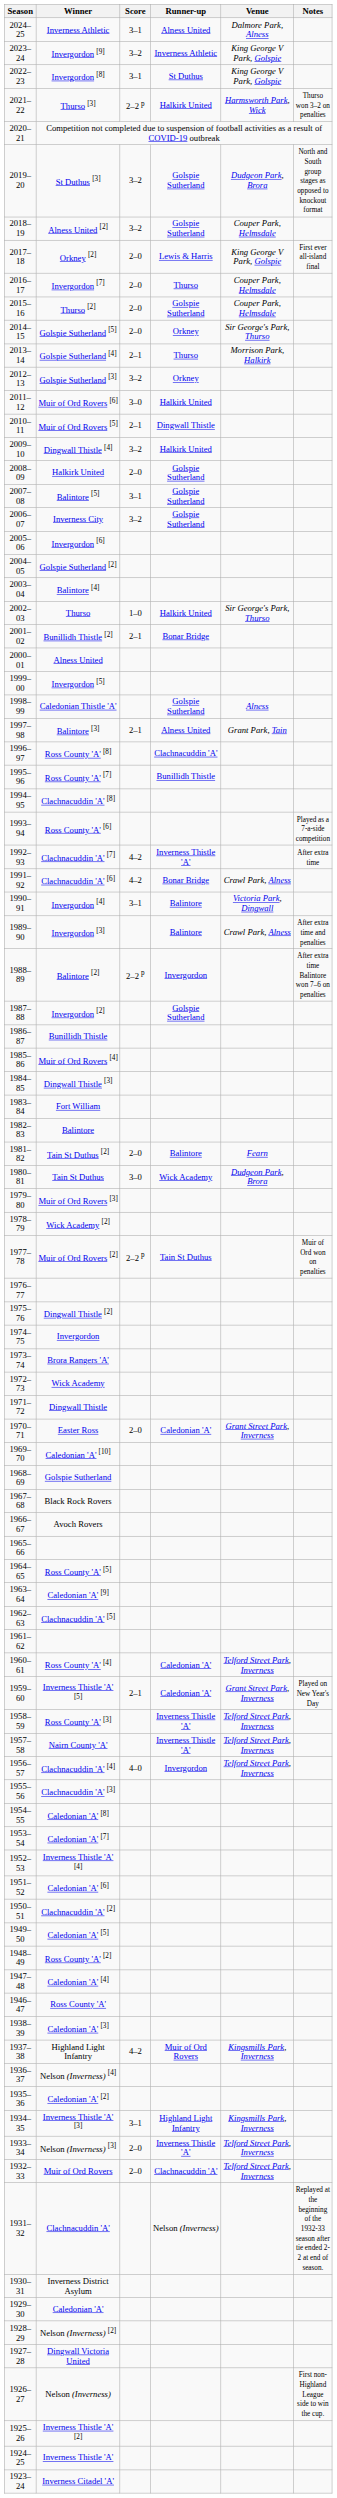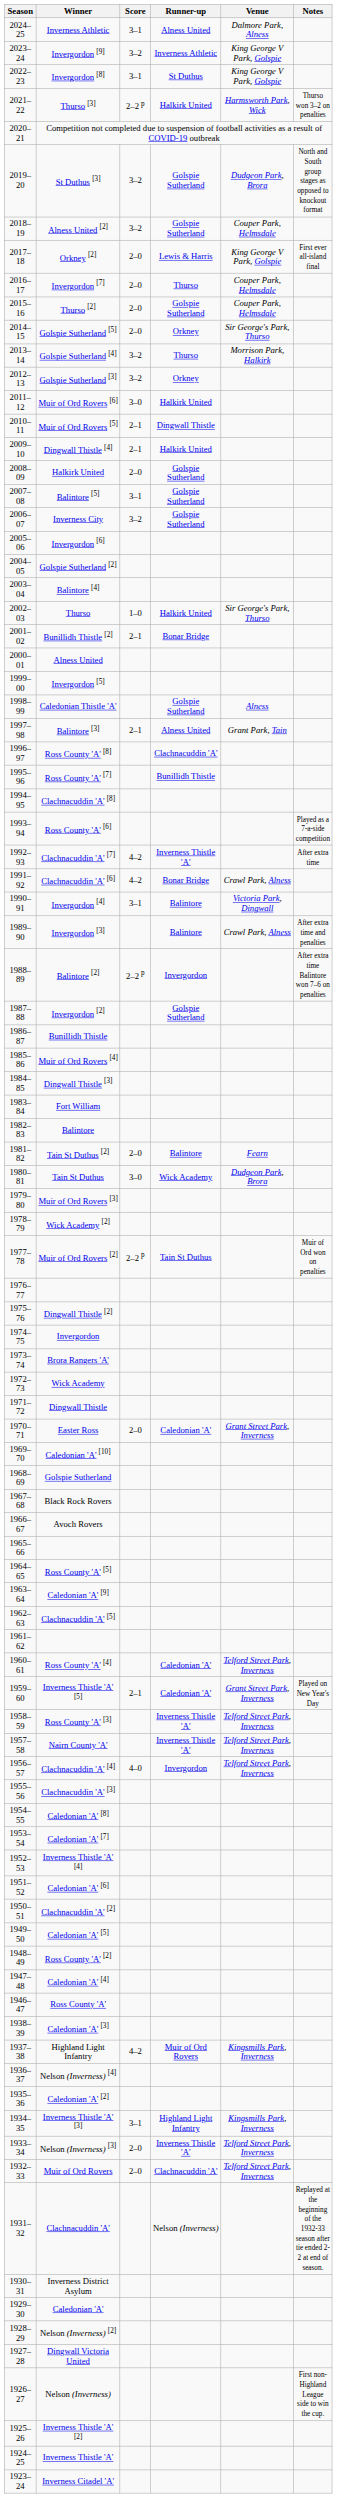(135, 355) 2–1 -> (135, 355) 3–2
(135, 449) 3–2 -> (135, 449) 2–1
